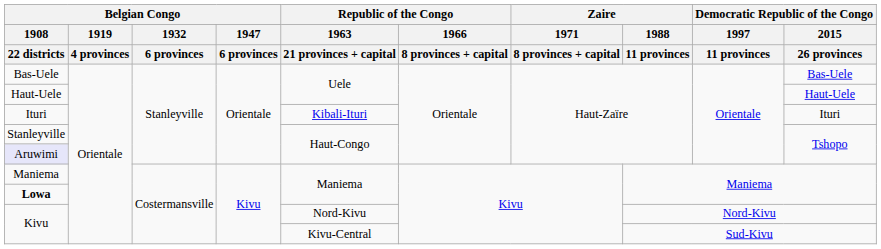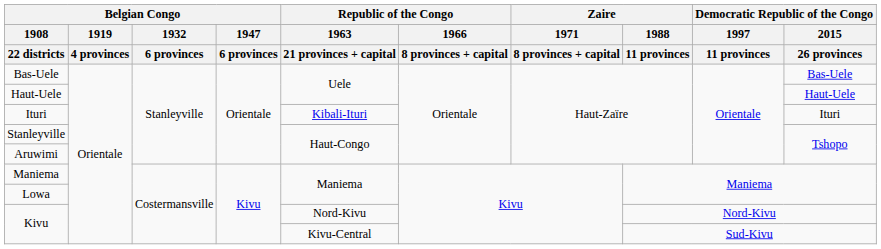(36, 154) lavender background -> (36, 154) no background
(36, 194) bold -> (36, 194) normal
